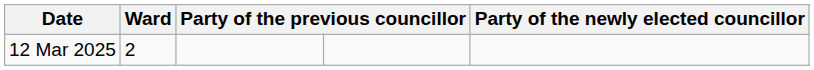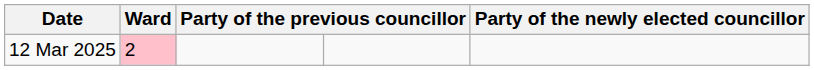(130, 49) no background -> (130, 49) pink background
